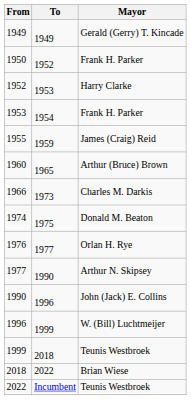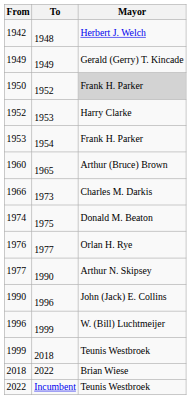+ row: (16, 33)
(112, 59) no background -> (112, 86) lightgrey background
- row: (16, 139)
